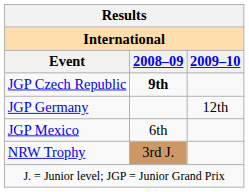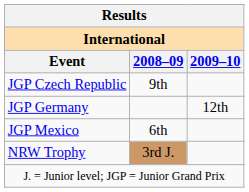(158, 84) bold -> (158, 84) normal
